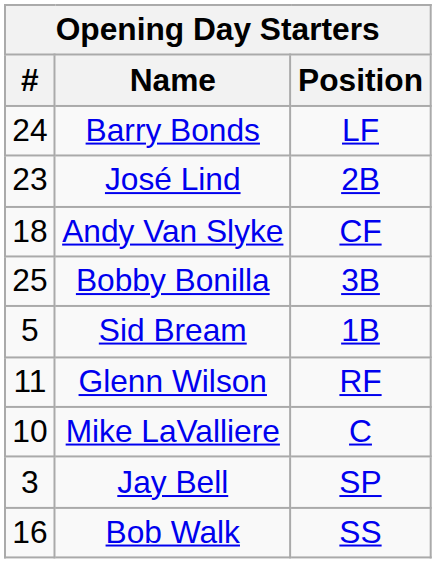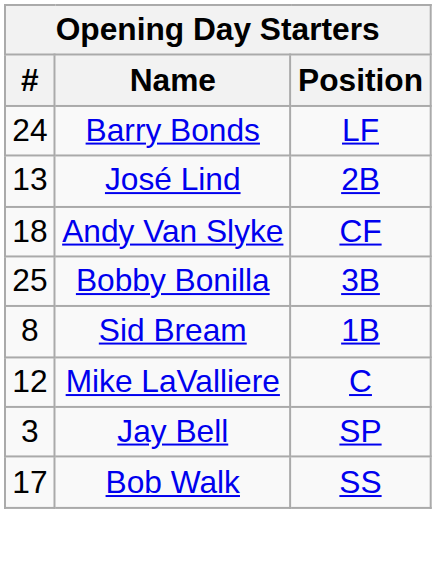(30, 180) 23 -> (30, 180) 13
(30, 331) 5 -> (30, 331) 8
- row: (173, 381)
(30, 431) 10 -> (30, 381) 12
(30, 532) 16 -> (30, 481) 17
